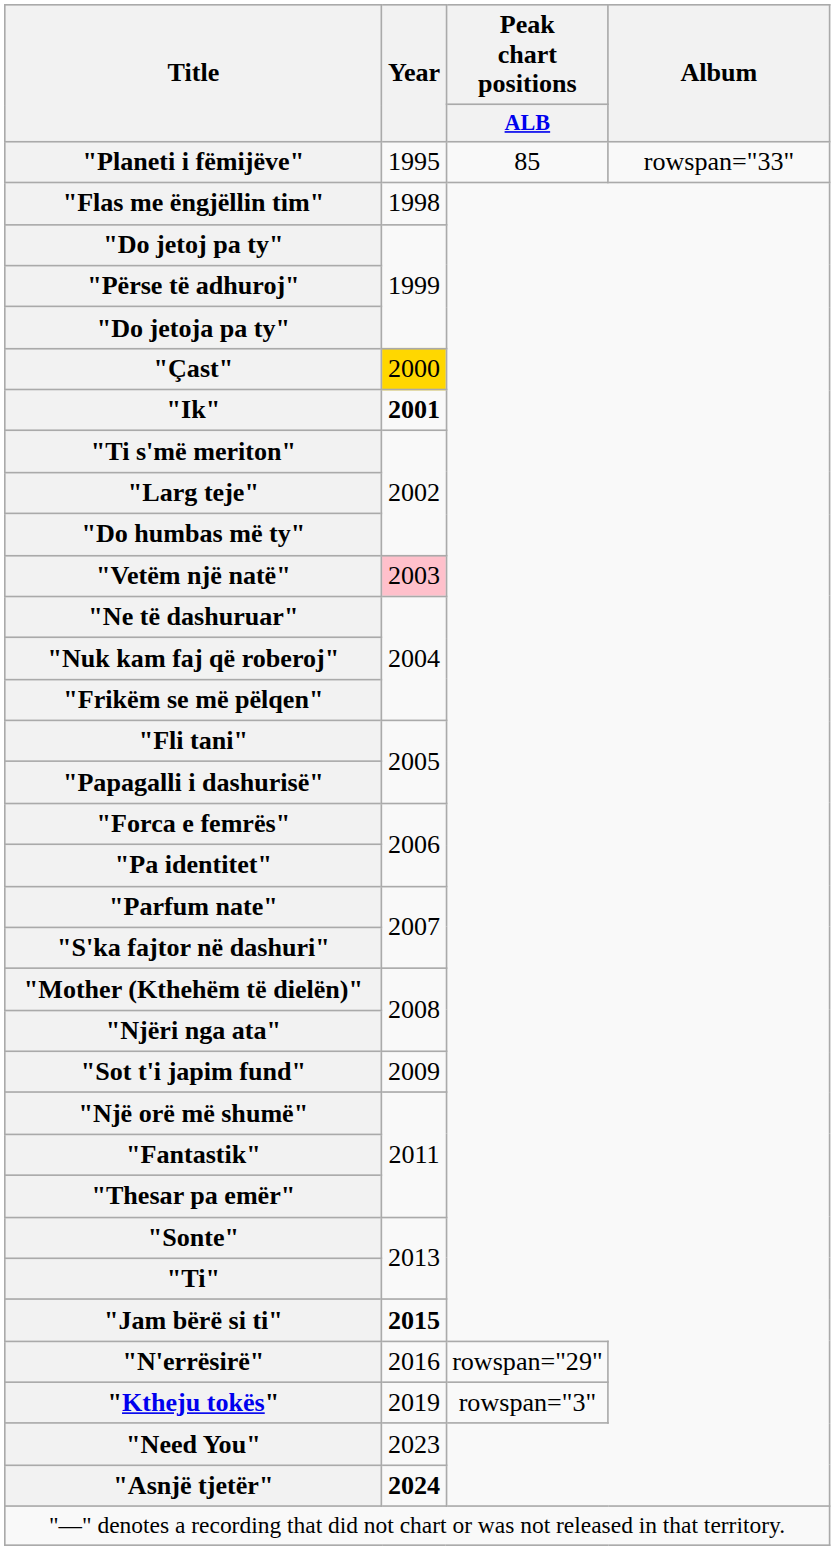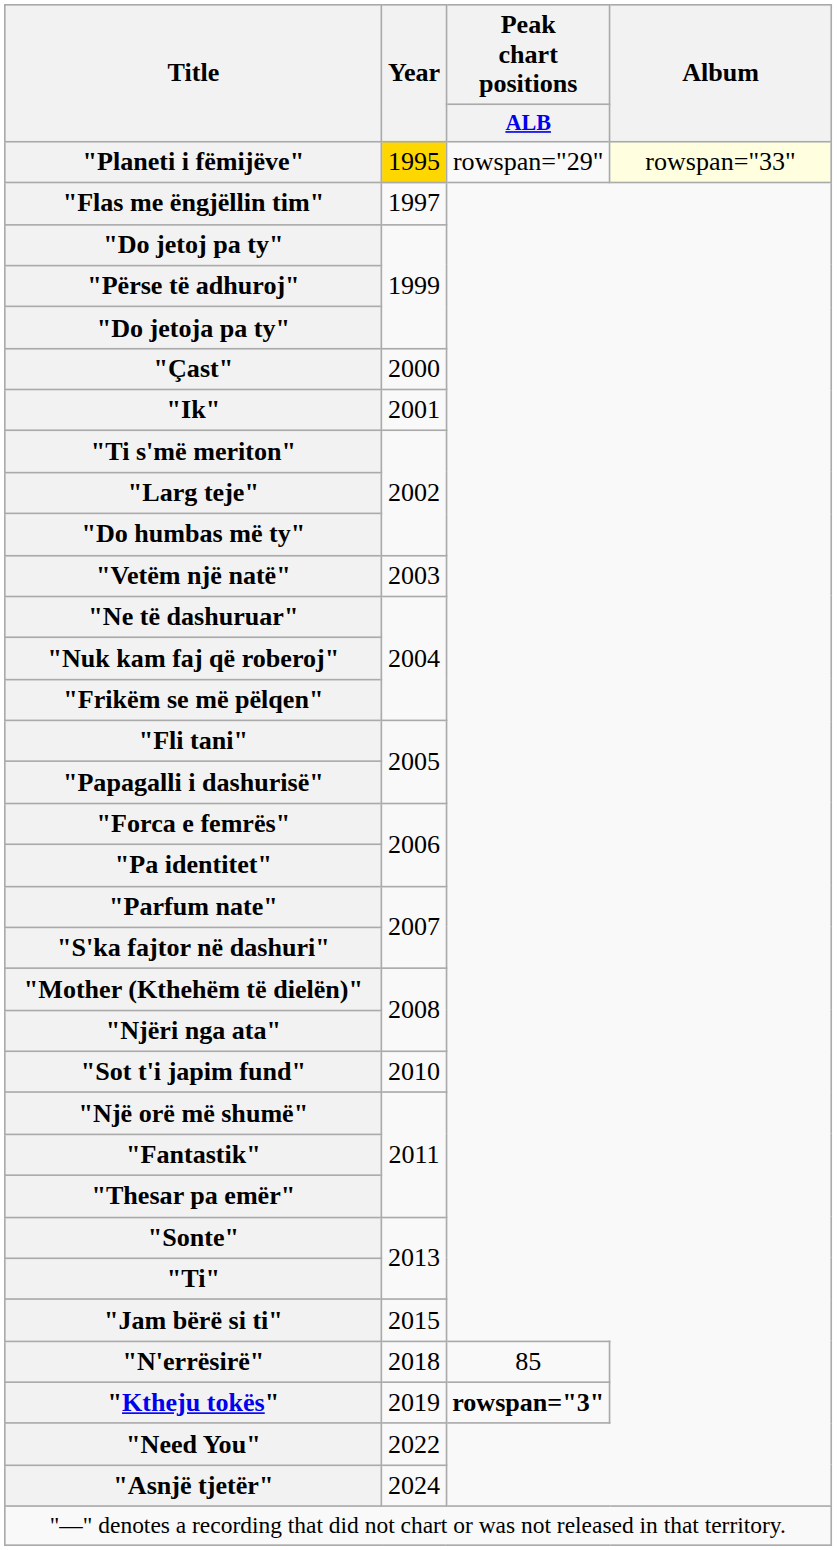(414, 161) no background -> (414, 161) gold background
(527, 161) 85 -> (528, 161) rowspan="29"
(719, 161) no background -> (721, 161) lightyellow background
(414, 203) 1998 -> (414, 203) 1997
(414, 368) gold background -> (414, 368) no background
(414, 409) bold -> (414, 409) normal
(414, 575) pink background -> (414, 575) no background
(414, 1071) 2009 -> (414, 1071) 2010
(414, 1319) bold -> (414, 1319) normal
(414, 1361) 2016 -> (414, 1361) 2018
(527, 1361) rowspan="29" -> (528, 1361) 85
(527, 1402) normal -> (528, 1402) bold
(414, 1443) 2023 -> (414, 1443) 2022
(414, 1485) bold -> (414, 1485) normal
